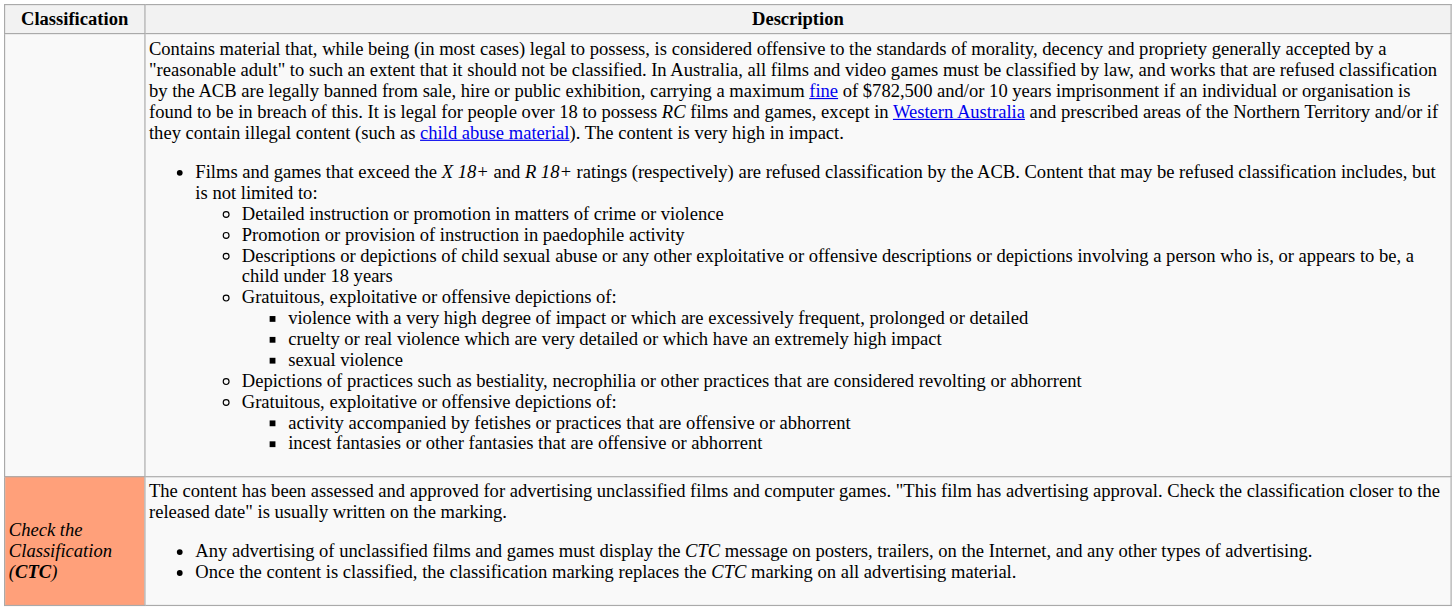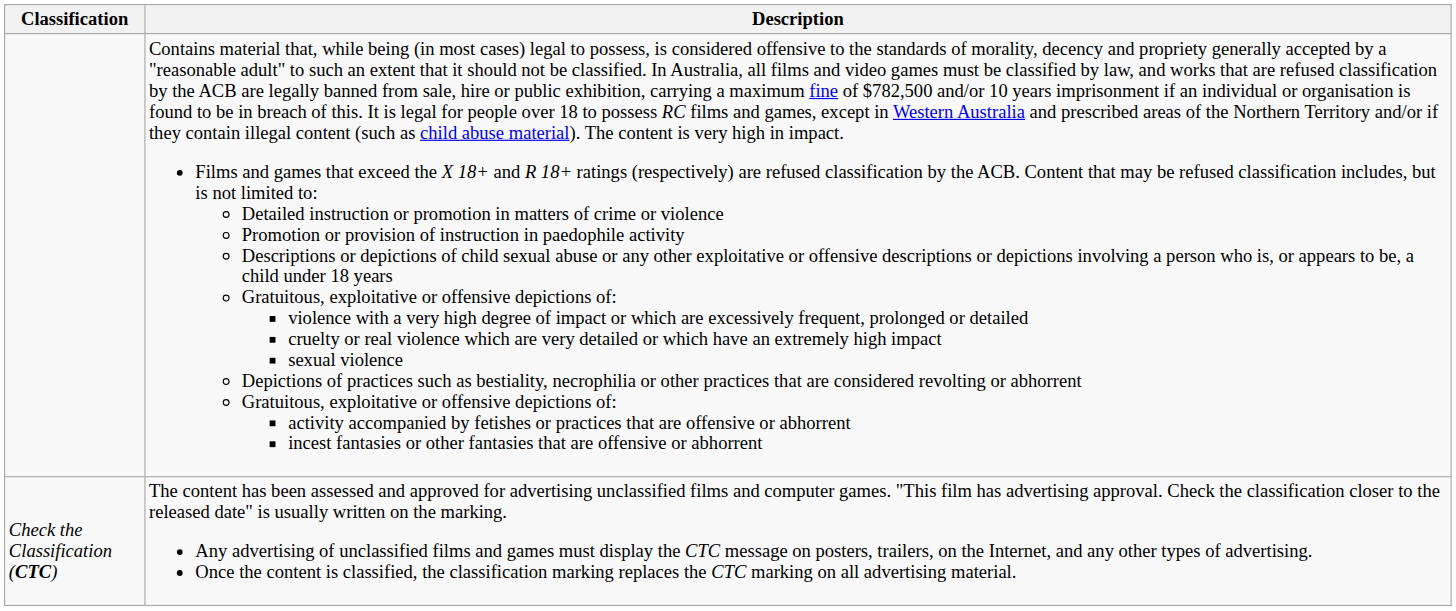(60, 551) lightsalmon background -> (60, 551) no background
